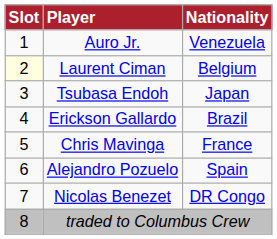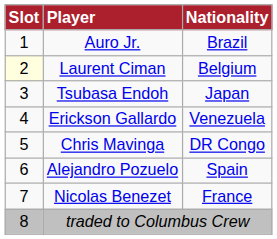(227, 42) Venezuela -> (227, 42) Brazil
(227, 119) Brazil -> (227, 119) Venezuela
(227, 144) France -> (227, 144) DR Congo
(227, 196) DR Congo -> (227, 196) France
